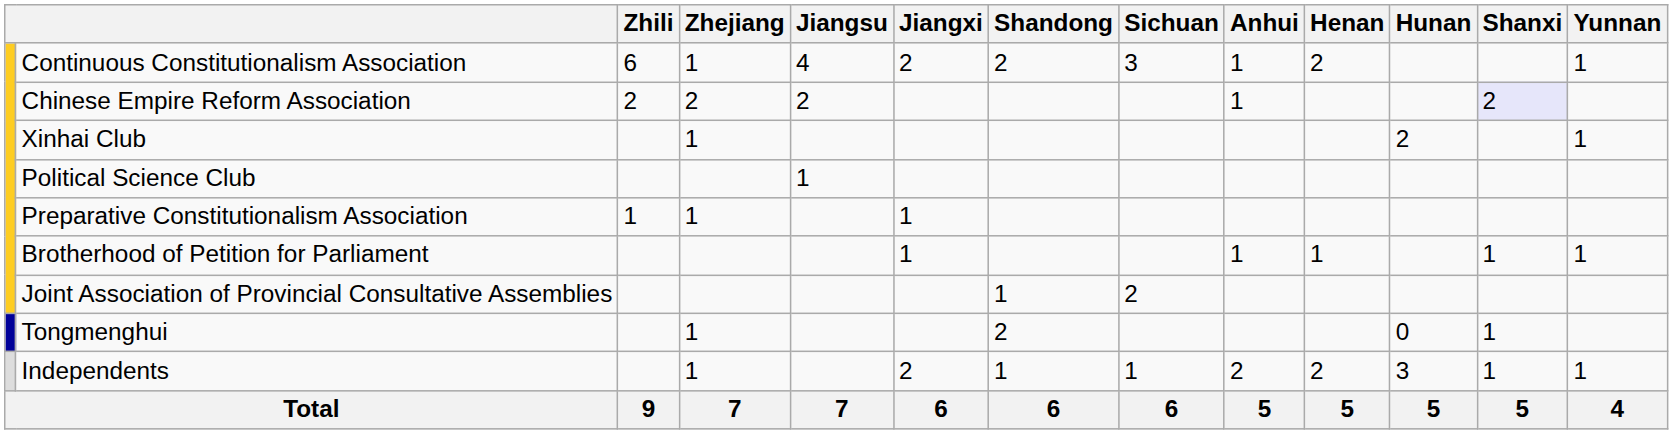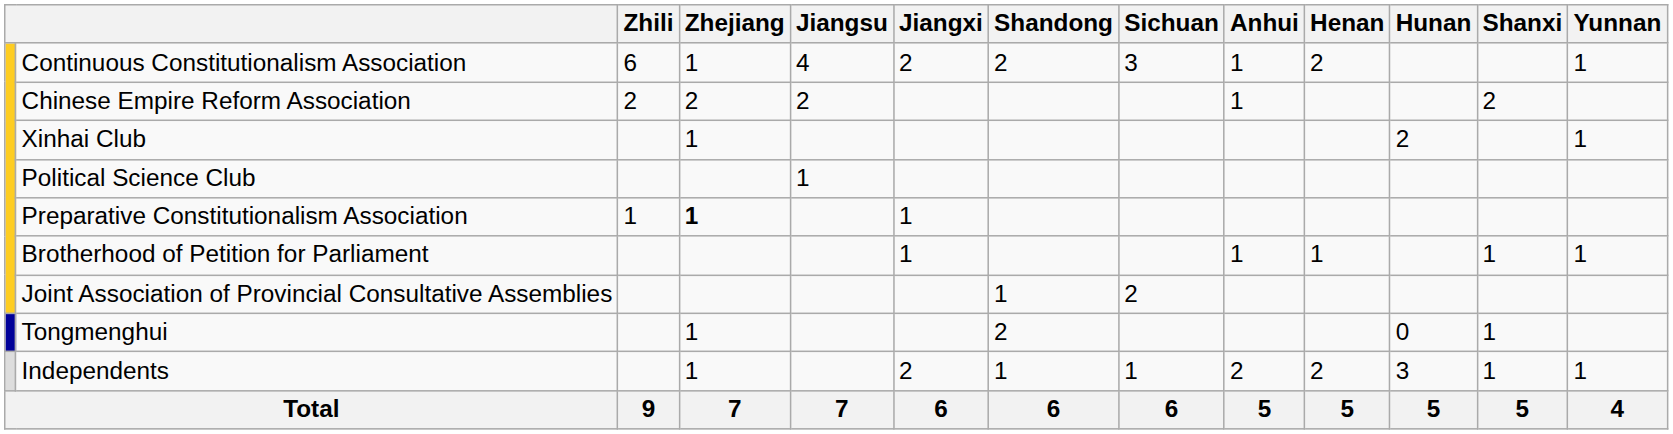(1489, 100) lavender background -> (1489, 100) no background
(691, 216) normal -> (691, 216) bold
